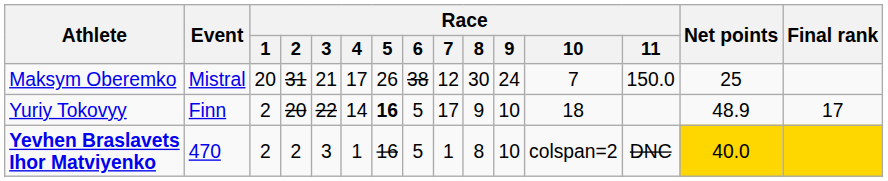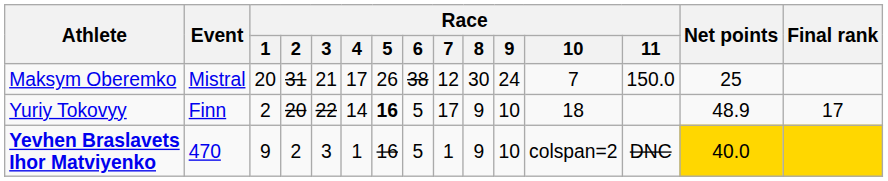(265, 151) 2 -> (265, 151) 9
(479, 151) 8 -> (479, 151) 9
